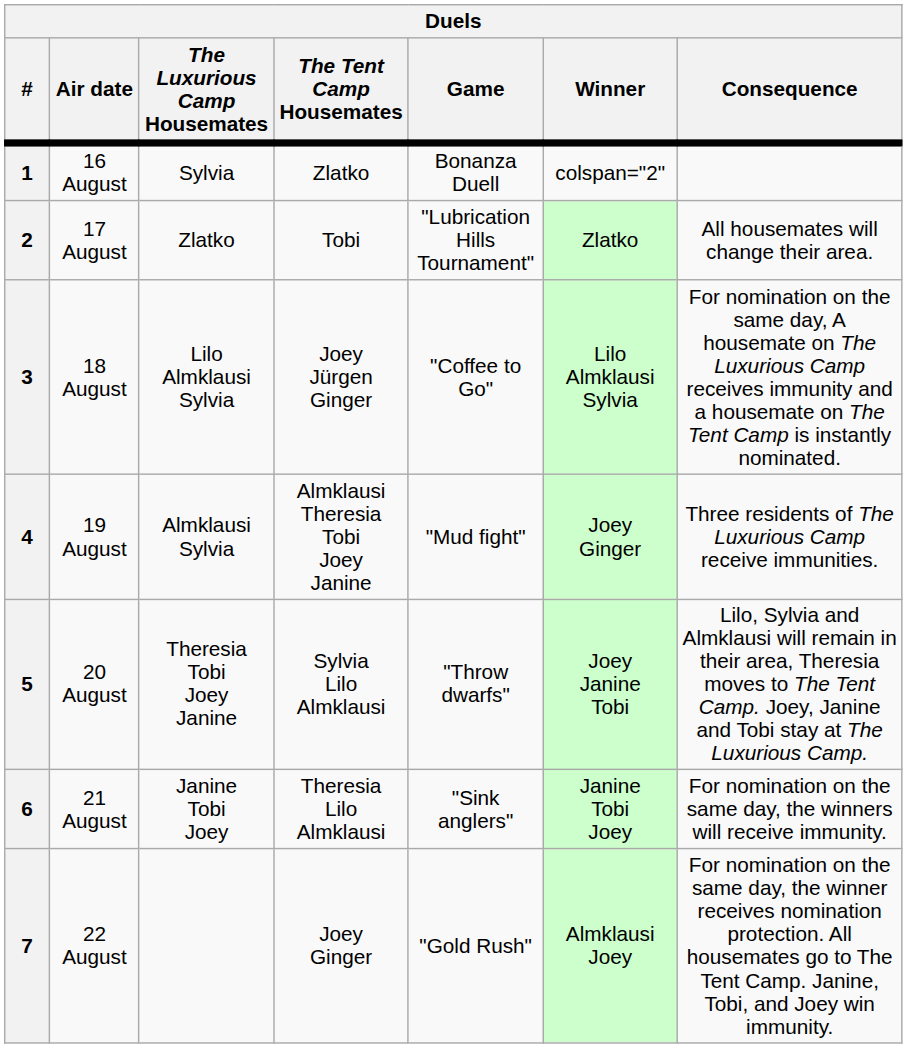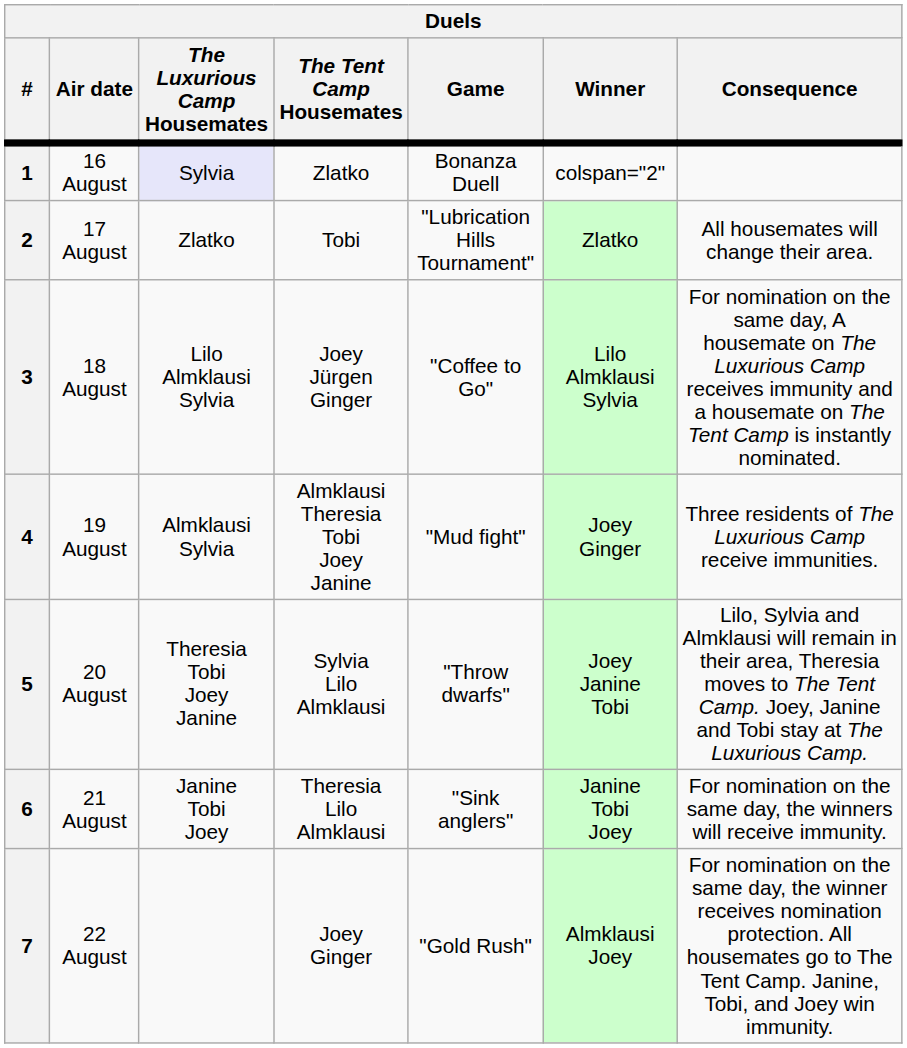(207, 173) no background -> (207, 173) lavender background
